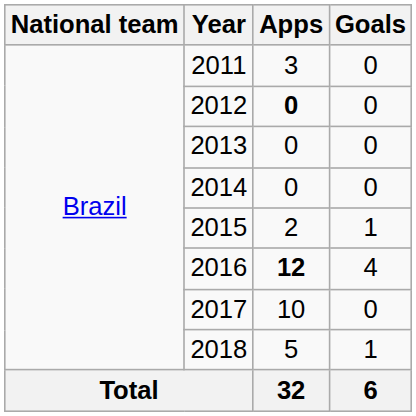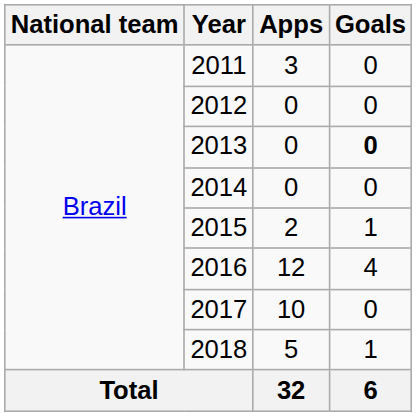(291, 106) bold -> (291, 106) normal
(370, 146) normal -> (370, 146) bold
(291, 268) bold -> (291, 268) normal
